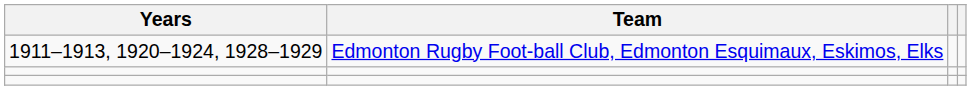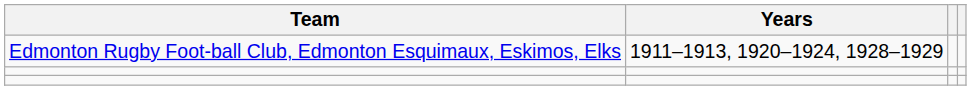columns swapped: (637, 19) <-> (166, 19)
